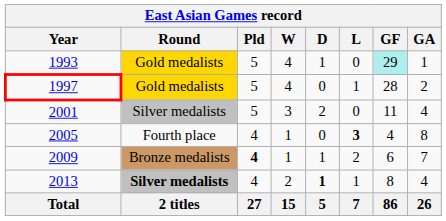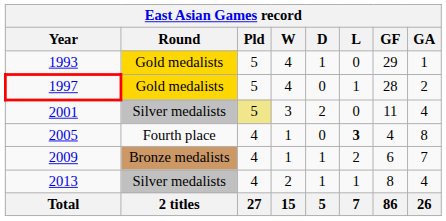(390, 62) paleturquoise background -> (390, 62) no background
(254, 111) no background -> (254, 111) khaki background
(254, 158) bold -> (254, 158) normal
(179, 181) bold -> (179, 181) normal
(322, 181) bold -> (322, 181) normal
